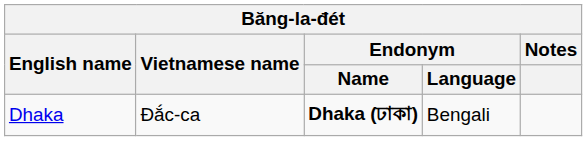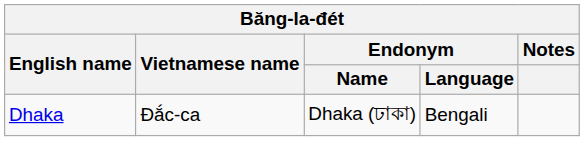(363, 114) bold -> (362, 114) normal
